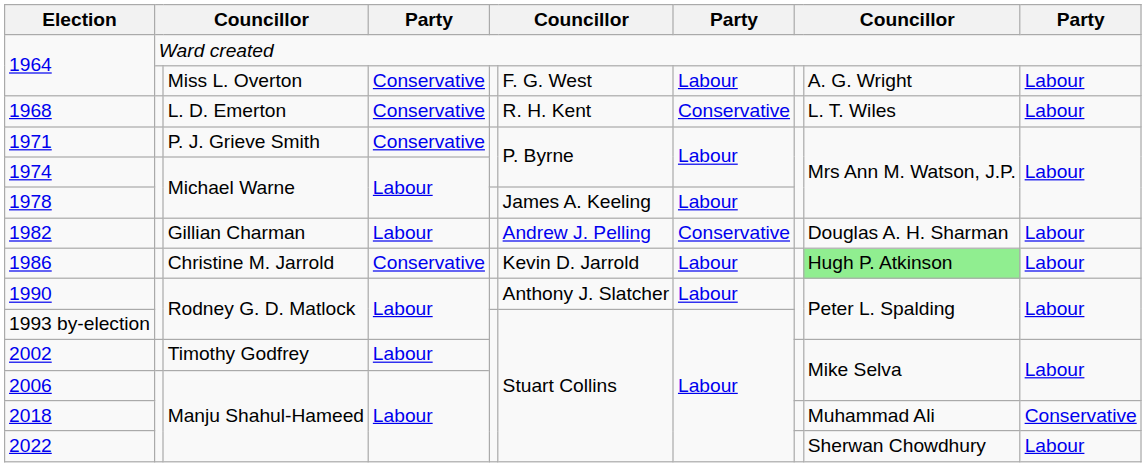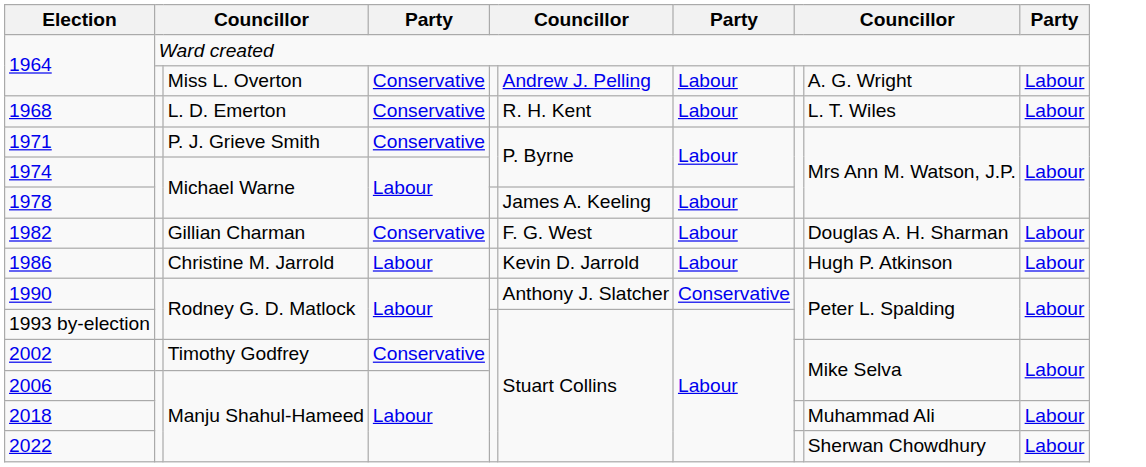(547, 80) F. G. West -> (577, 80) Andrew J. Pelling
(734, 111) Conservative -> (708, 111) Labour
(403, 232) Labour -> (429, 232) Conservative
(577, 232) Andrew J. Pelling -> (547, 232) F. G. West
(734, 232) Conservative -> (708, 232) Labour
(429, 263) Conservative -> (403, 263) Labour
(880, 263) lightgreen background -> (880, 263) no background
(708, 293) Labour -> (734, 293) Conservative
(403, 354) Labour -> (429, 354) Conservative
(1081, 415) Conservative -> (1055, 415) Labour
